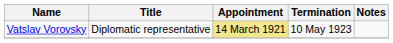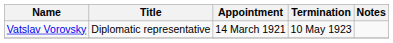(250, 29) khaki background -> (250, 29) no background
